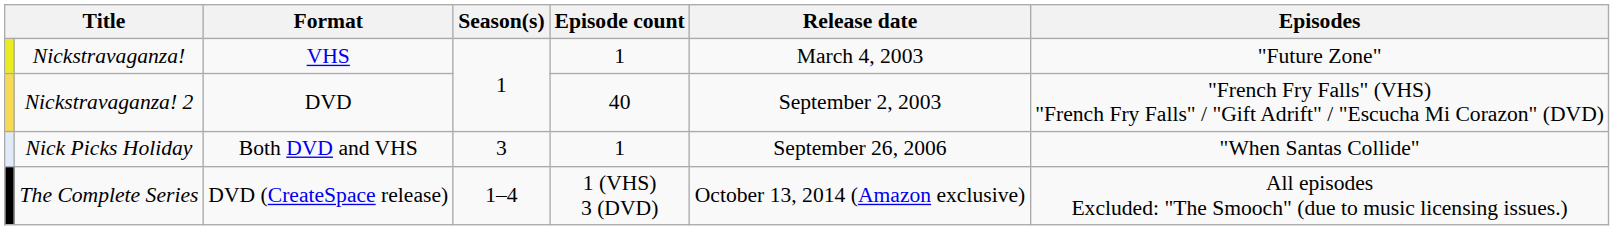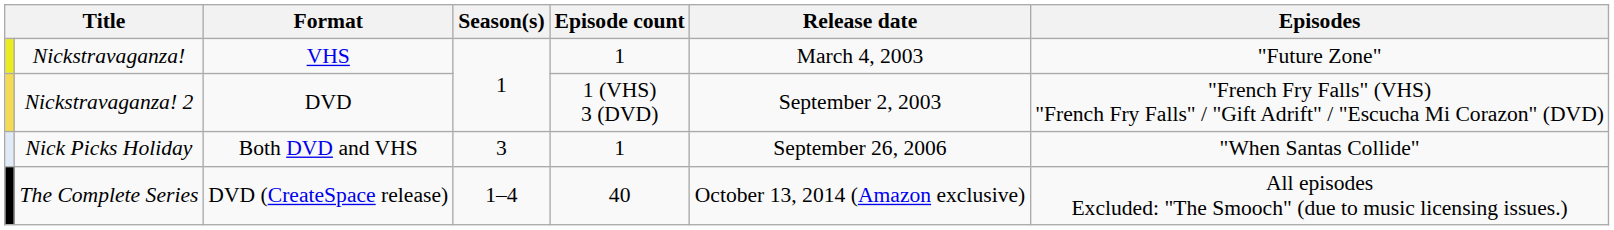(620, 102) 40 -> (620, 102) 1 (VHS) 3 (DVD)
(620, 195) 1 (VHS) 3 (DVD) -> (620, 195) 40
